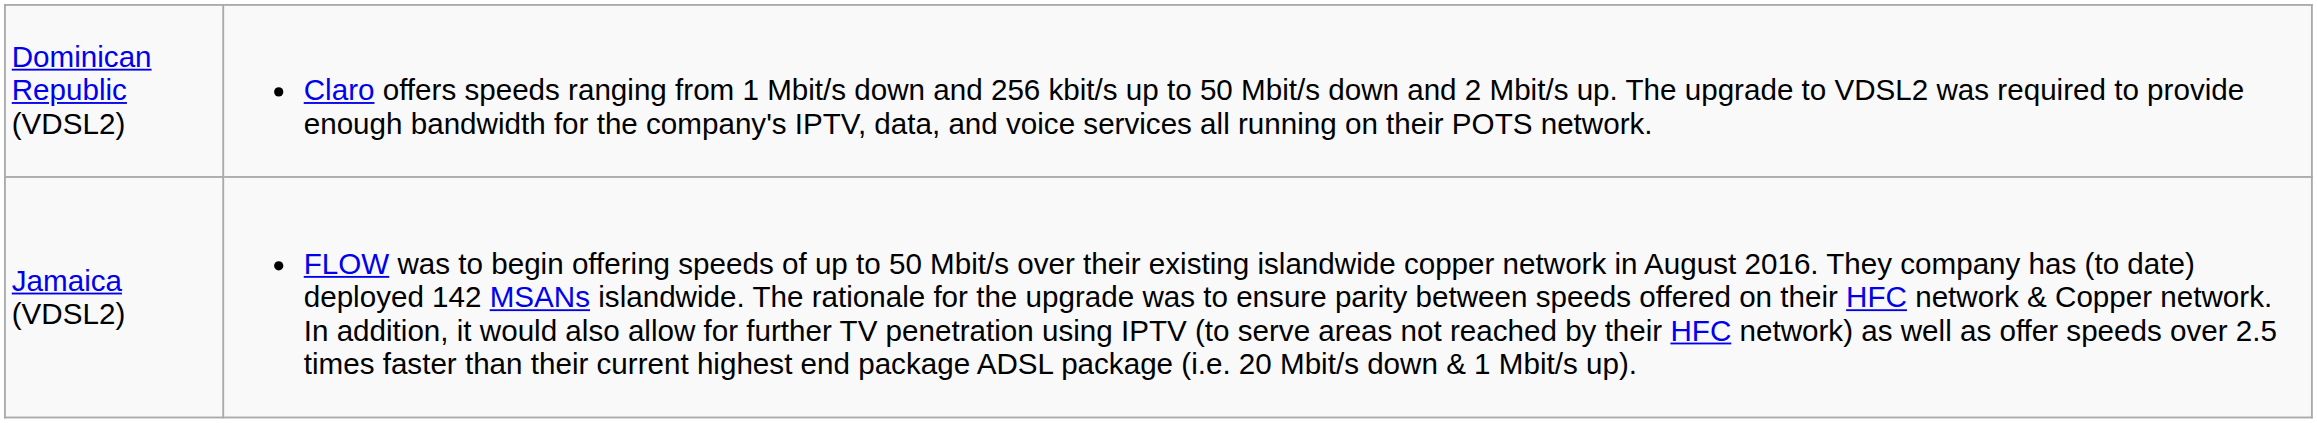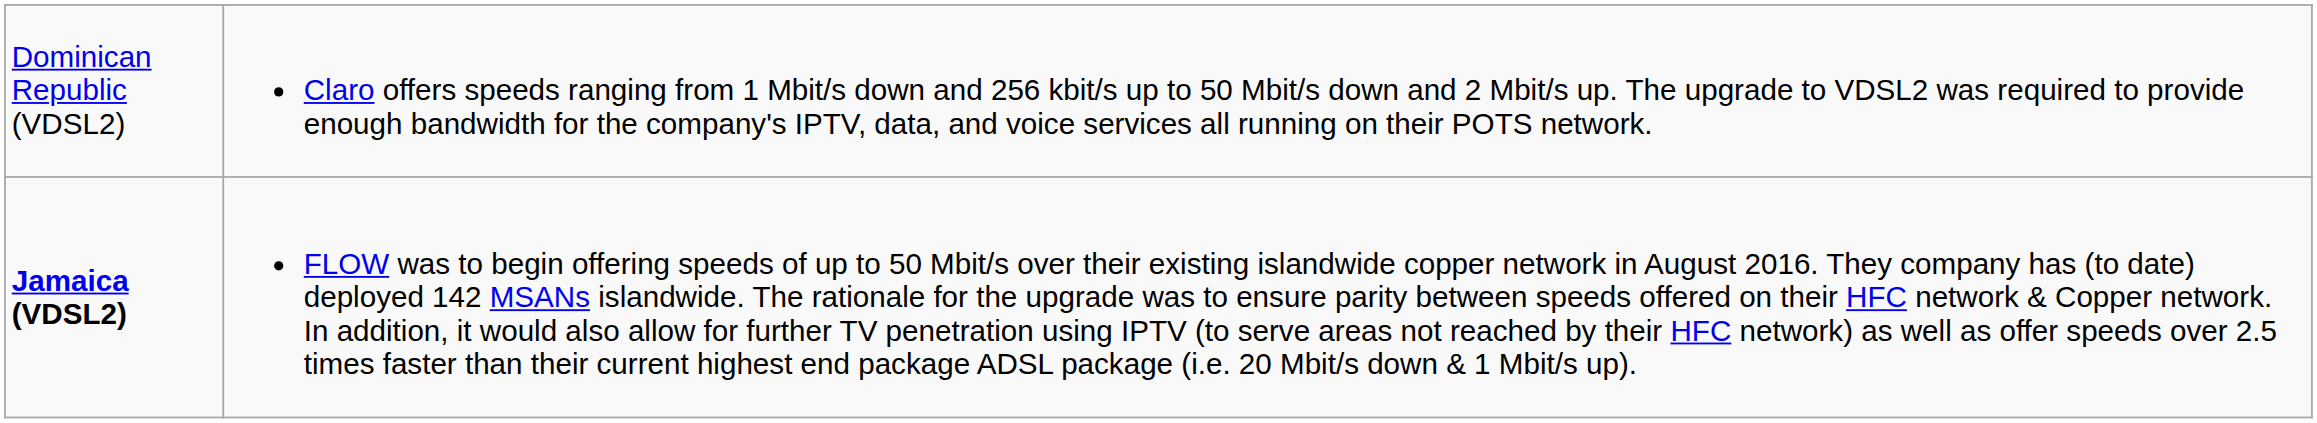(69, 296) normal -> (70, 296) bold
